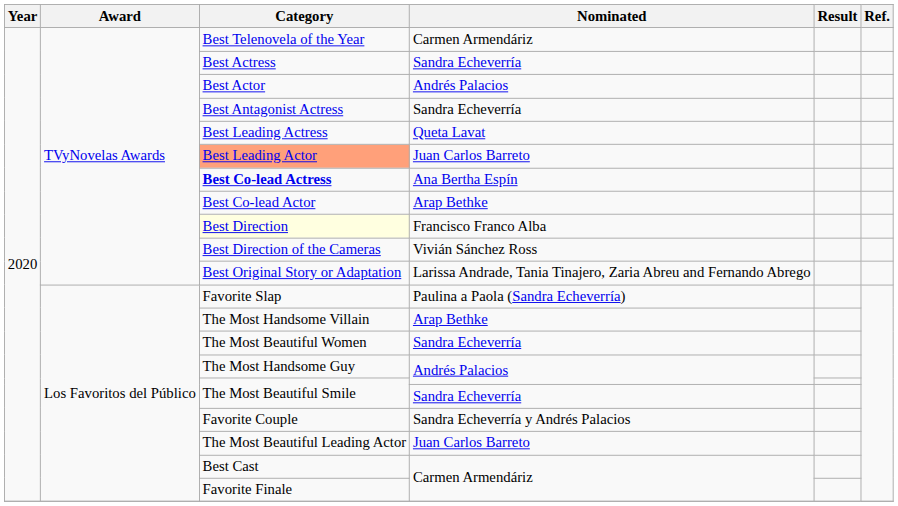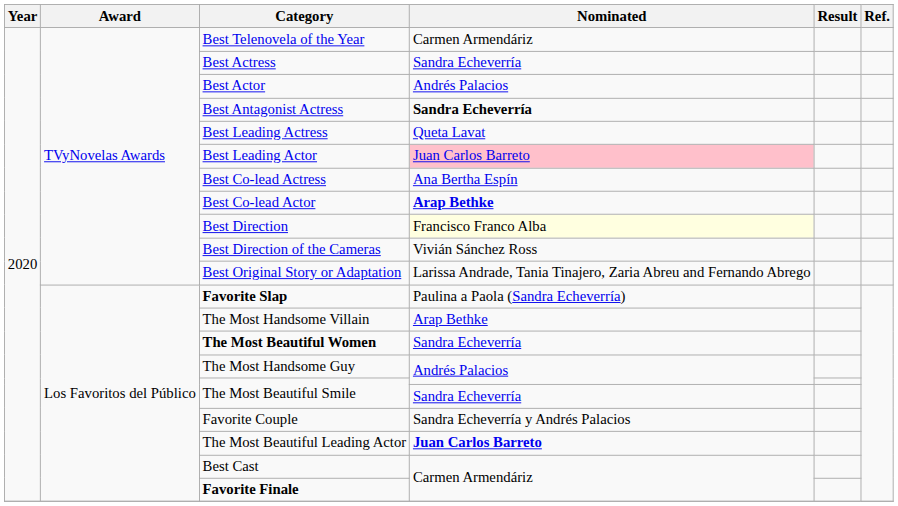(467, 109) normal -> (472, 109) bold
(260, 156) lightsalmon background -> (260, 156) no background
(471, 156) no background -> (471, 156) pink background
(267, 179) bold -> (264, 179) normal
(450, 202) normal -> (453, 202) bold
(245, 226) lightyellow background -> (245, 226) no background
(480, 226) no background -> (480, 226) lightyellow background
(242, 296) normal -> (245, 296) bold
(285, 343) normal -> (289, 343) bold
(471, 443) normal -> (477, 443) bold
(247, 489) normal -> (251, 489) bold
